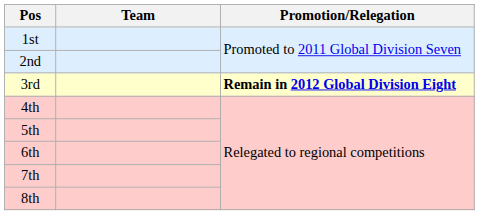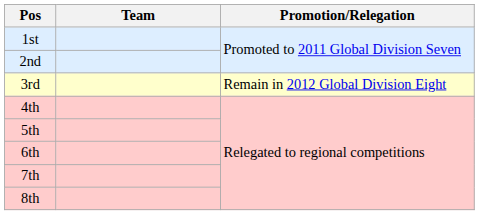(340, 84) bold -> (335, 84) normal
